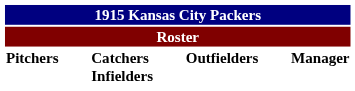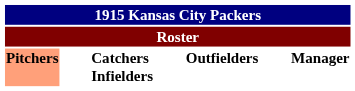(32, 58) no background -> (32, 58) lightsalmon background
